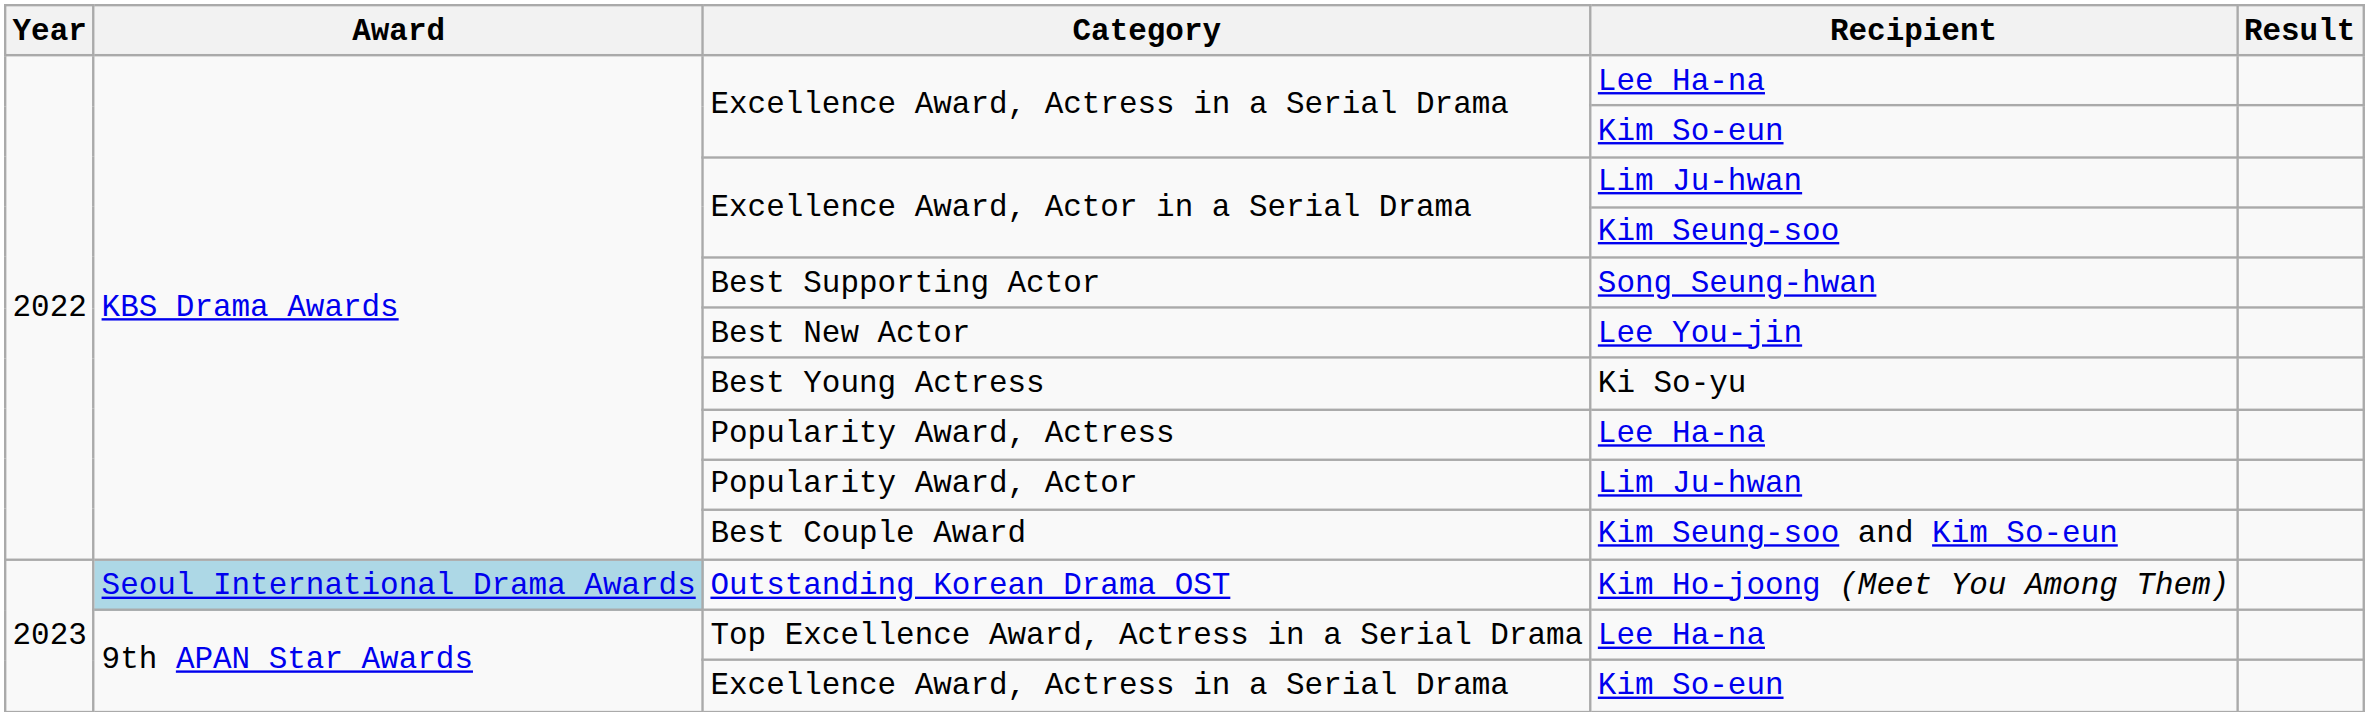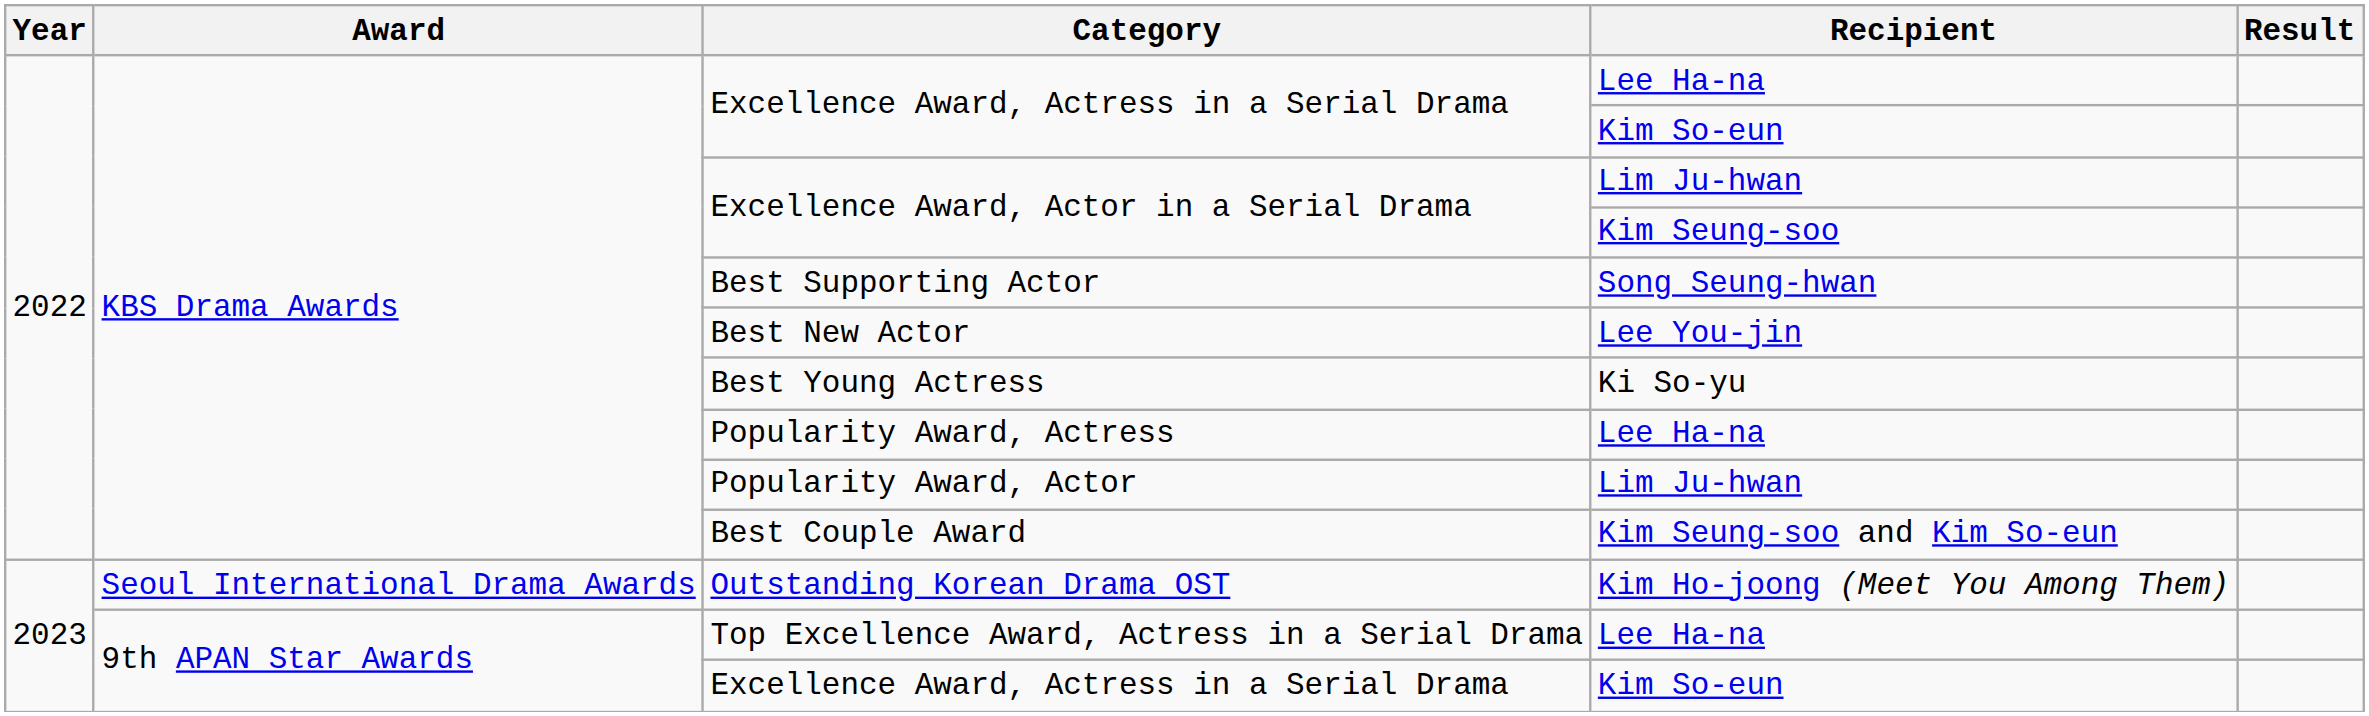(399, 585) lightblue background -> (399, 585) no background
